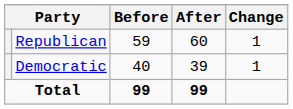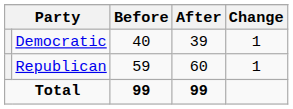rows swapped: (61, 42) <-> (61, 67)
